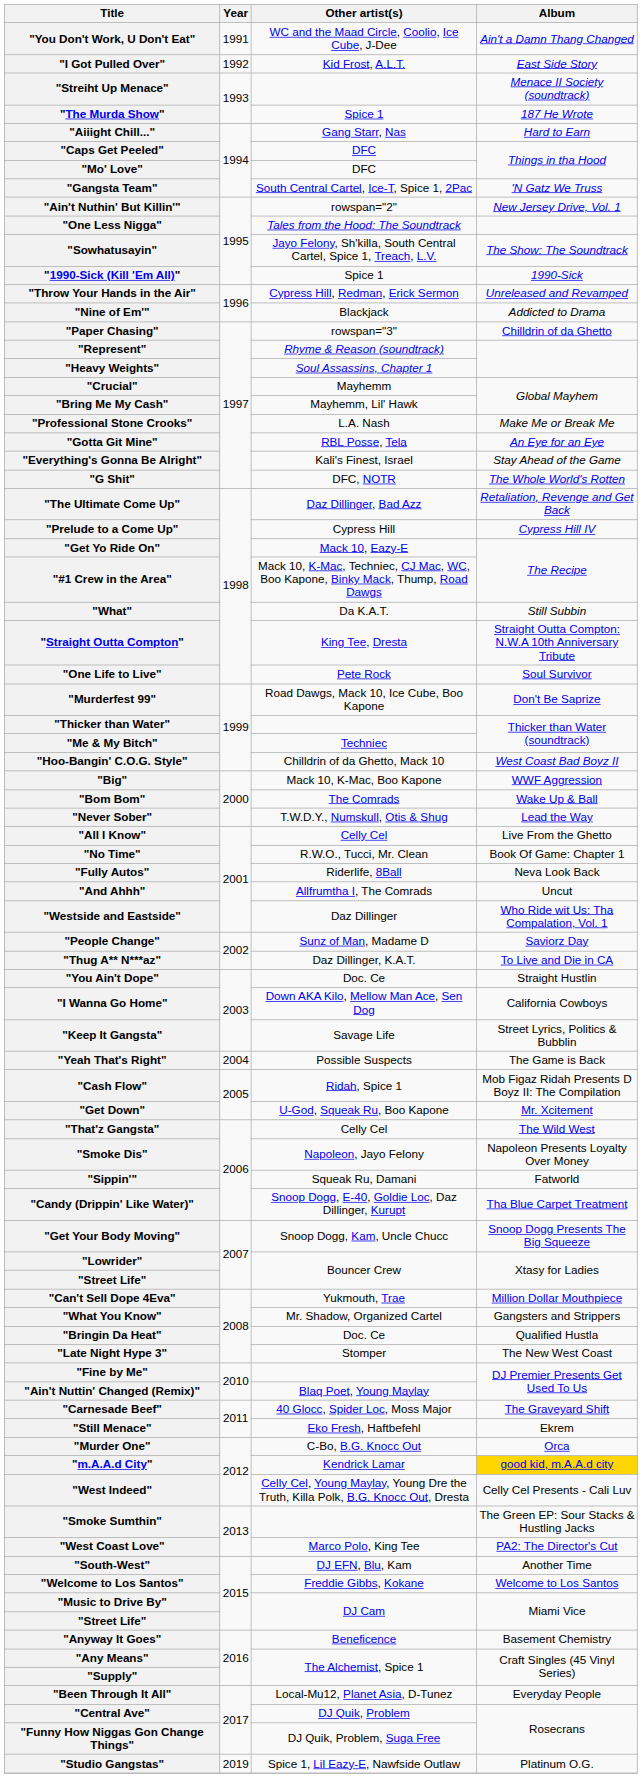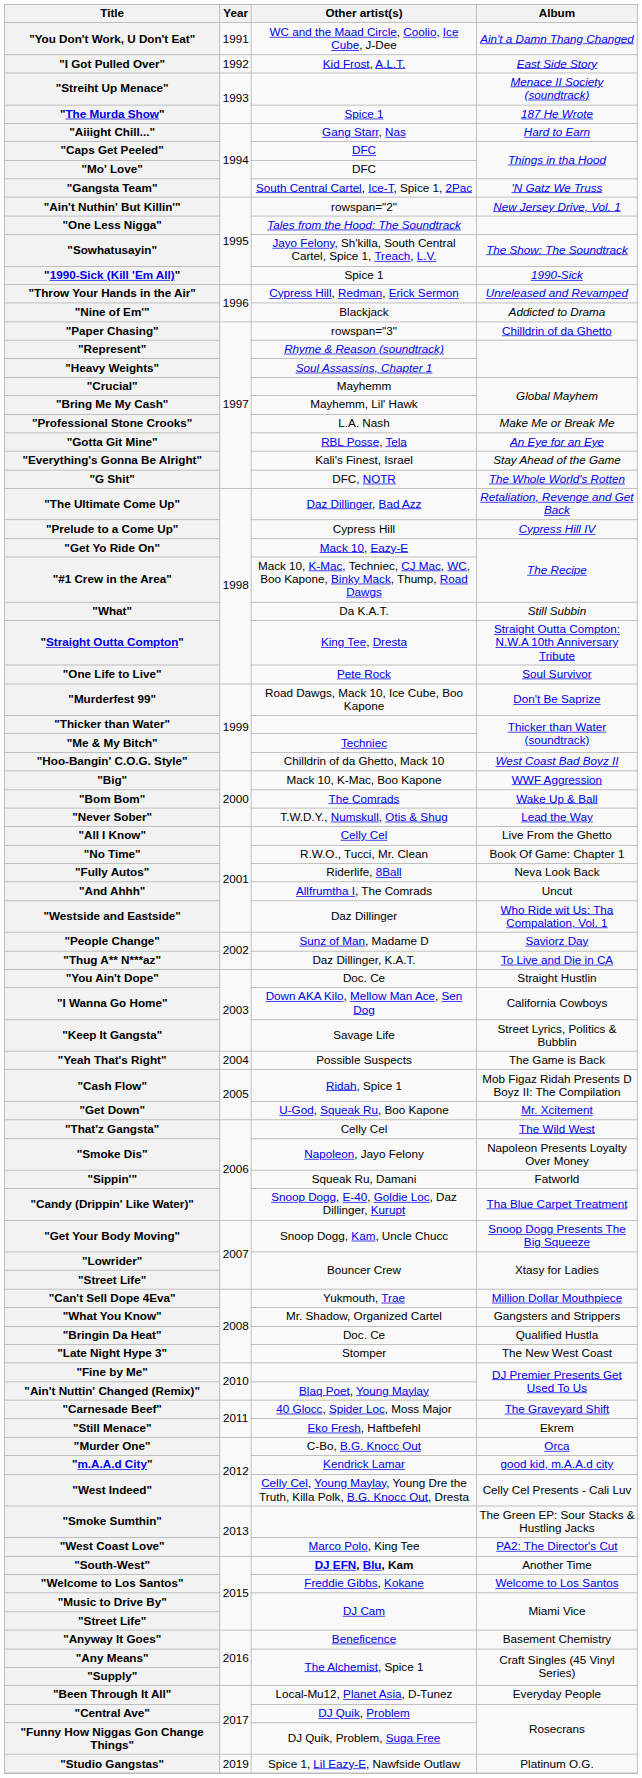(557, 1465) gold background -> (557, 1465) no background
(364, 1565) normal -> (364, 1565) bold
